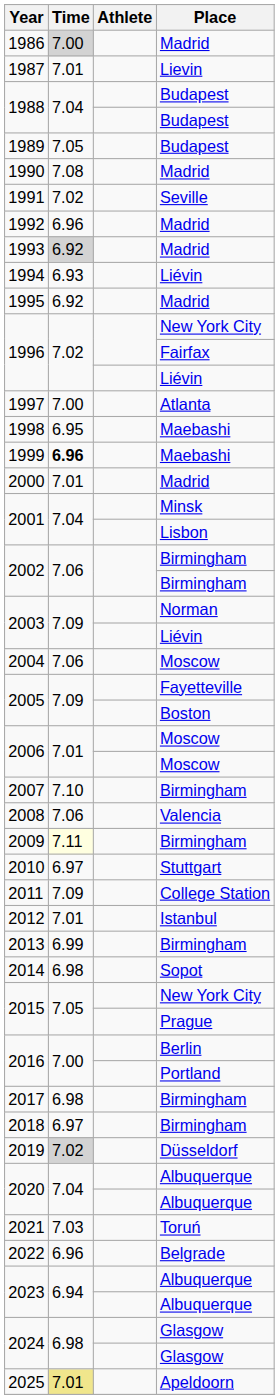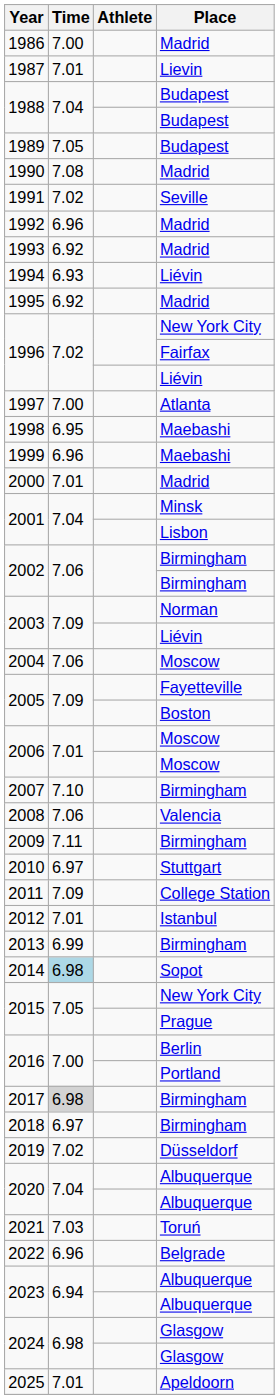(68, 43) lightgrey background -> (68, 43) no background
(68, 249) lightgrey background -> (68, 249) no background
(68, 455) bold -> (68, 455) normal
(67, 841) lightyellow background -> (67, 841) no background
(68, 970) no background -> (68, 970) lightblue background
(68, 1099) no background -> (68, 1099) lightgrey background
(68, 1150) lightgrey background -> (68, 1150) no background
(68, 1382) khaki background -> (68, 1382) no background
